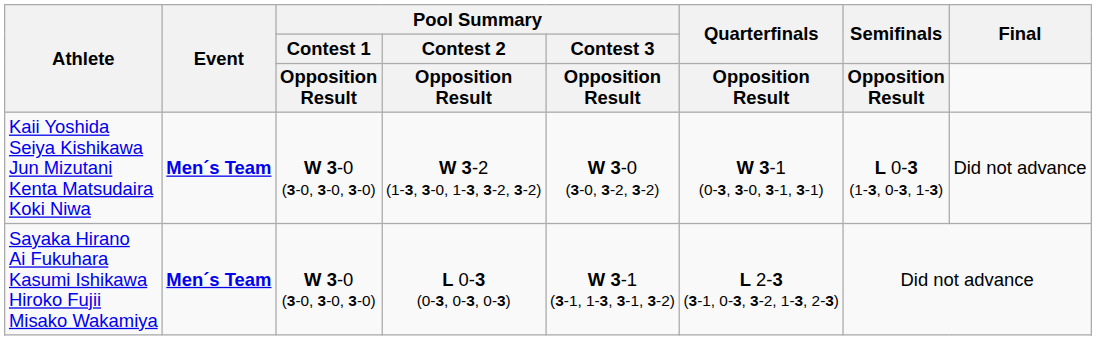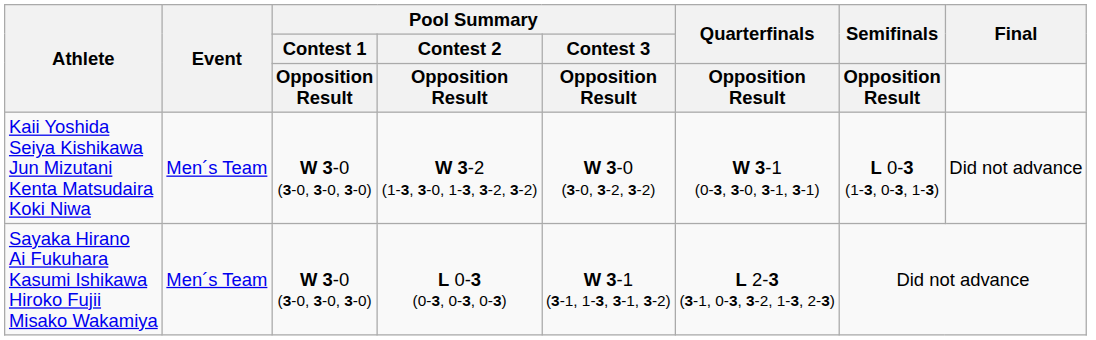(219, 168) bold -> (217, 168) normal
(219, 279) bold -> (217, 279) normal
